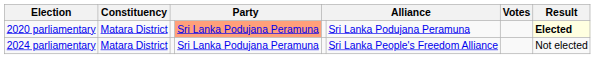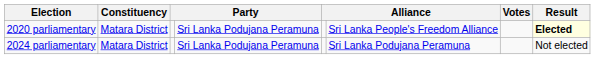(248, 29) lightsalmon background -> (248, 29) no background
(399, 29) Sri Lanka Podujana Peramuna -> (413, 29) Sri Lanka People's Freedom Alliance
(413, 45) Sri Lanka People's Freedom Alliance -> (399, 45) Sri Lanka Podujana Peramuna
